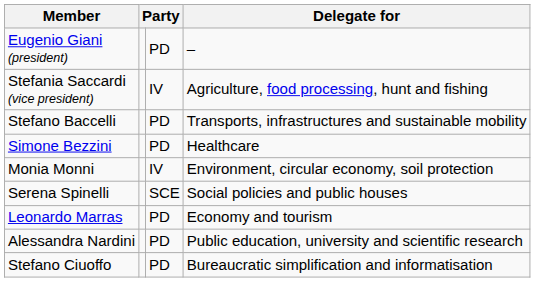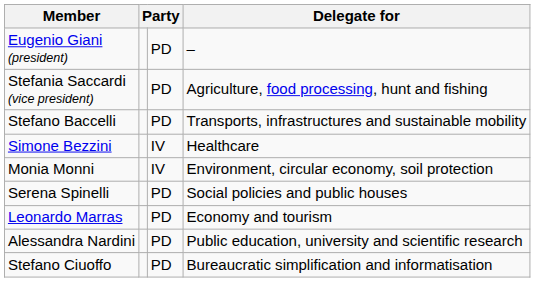(156, 89) IV -> (161, 89) PD
(159, 145) PD -> (158, 145) IV
(164, 193) SCE -> (161, 193) PD
